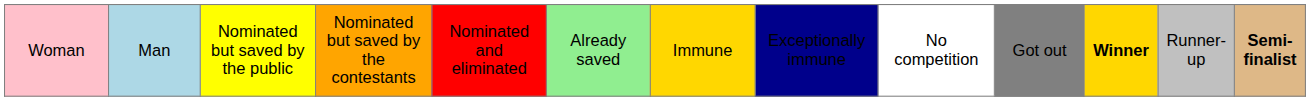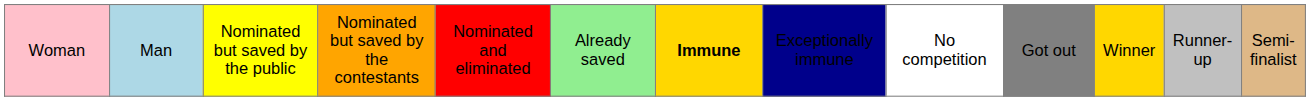(703, 50) normal -> (709, 50) bold
(1121, 50) bold -> (1129, 50) normal
(1270, 50) bold -> (1273, 50) normal
